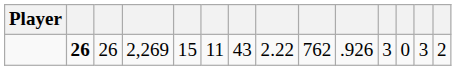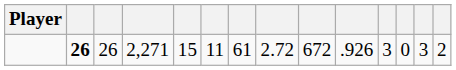(148, 49) 2,269 -> (148, 49) 2,271
(242, 49) 43 -> (242, 49) 61
(277, 49) 2.22 -> (277, 49) 2.72
(317, 49) 762 -> (317, 49) 672
